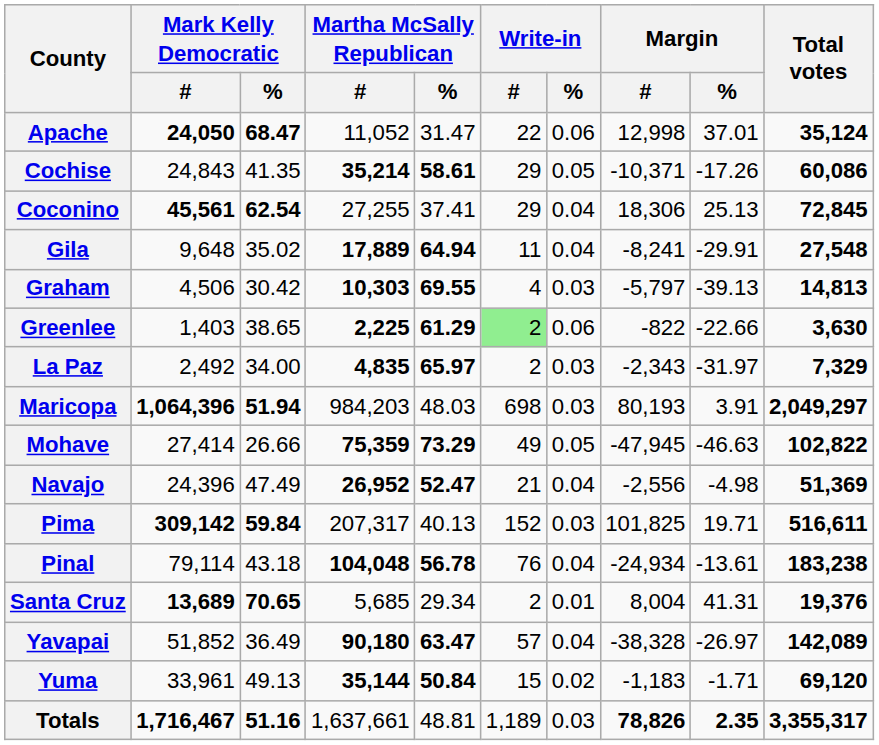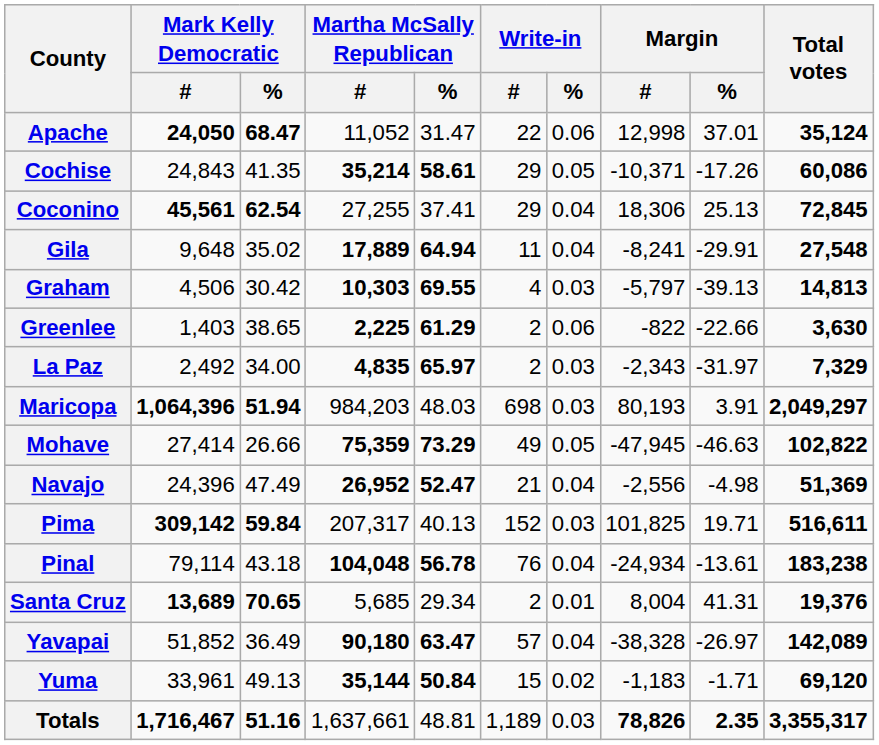(535, 328) lightgreen background -> (535, 328) no background
